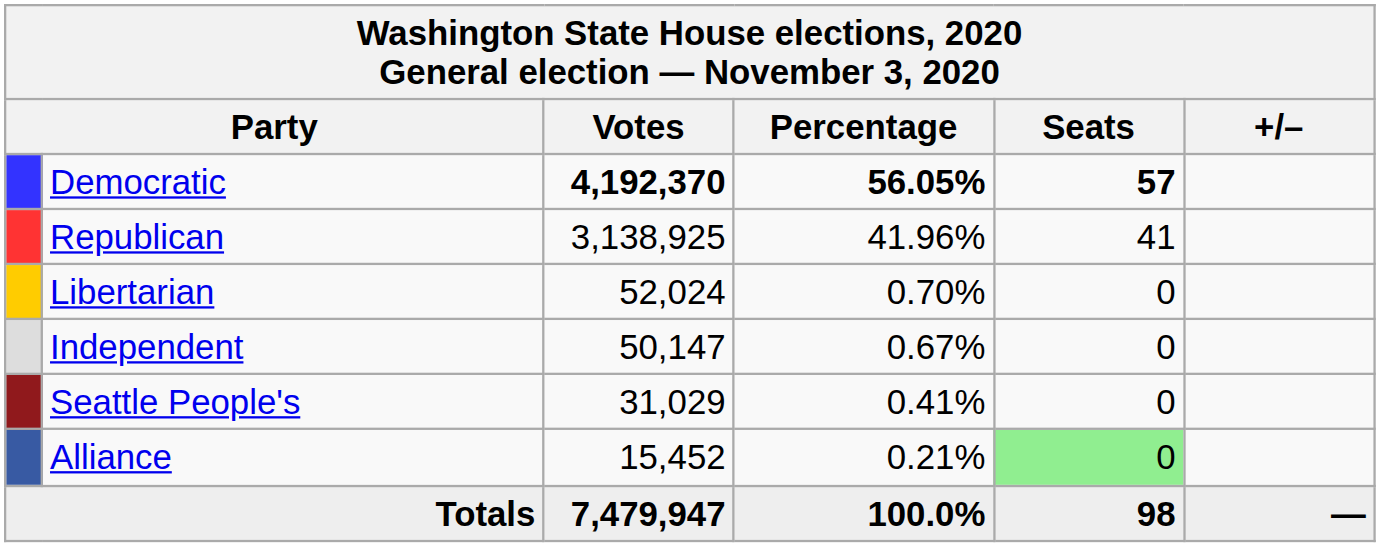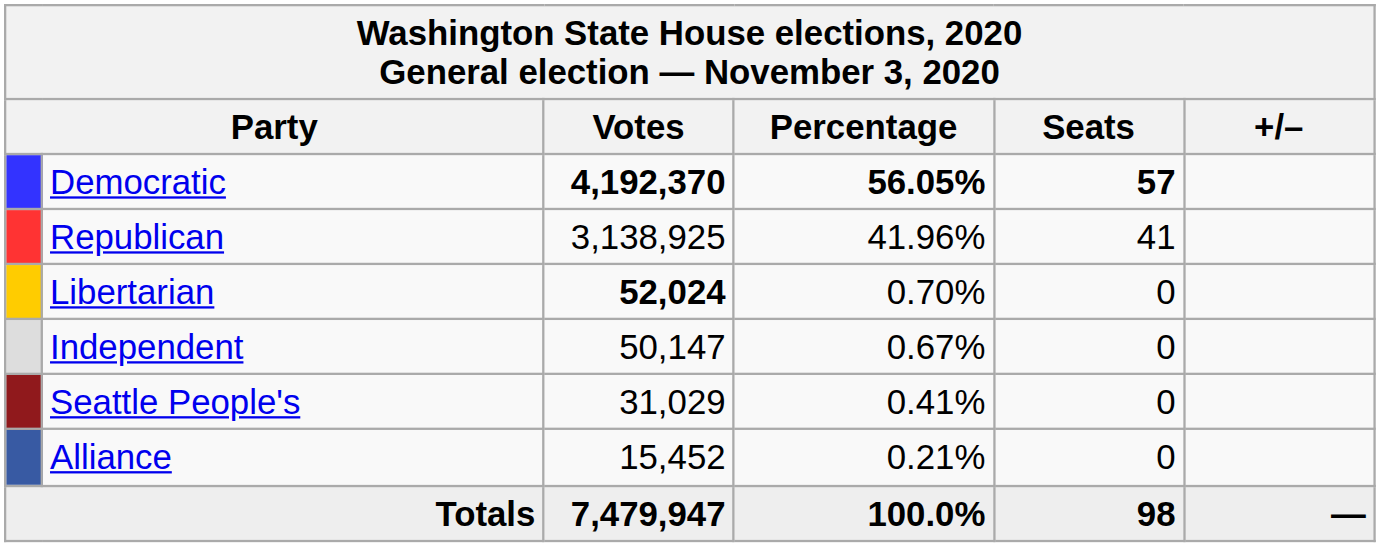(672, 292) normal -> (672, 292) bold
(1166, 458) lightgreen background -> (1166, 458) no background
